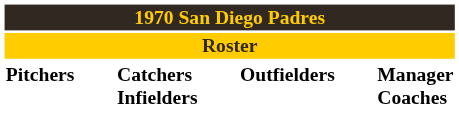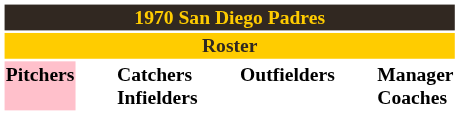(40, 74) no background -> (40, 74) pink background
